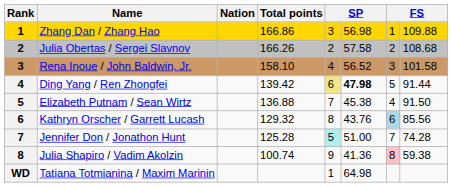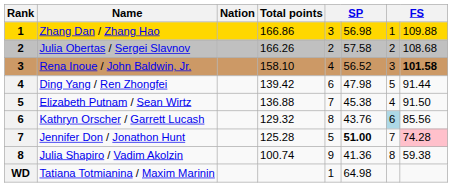(420, 66) normal -> (420, 66) bold
(331, 84) khaki background -> (331, 84) no background
(357, 84) bold -> (357, 84) normal
(331, 137) paleturquoise background -> (331, 137) no background
(357, 137) normal -> (357, 137) bold
(417, 137) no background -> (417, 137) pink background
(392, 155) pink background -> (392, 155) no background
